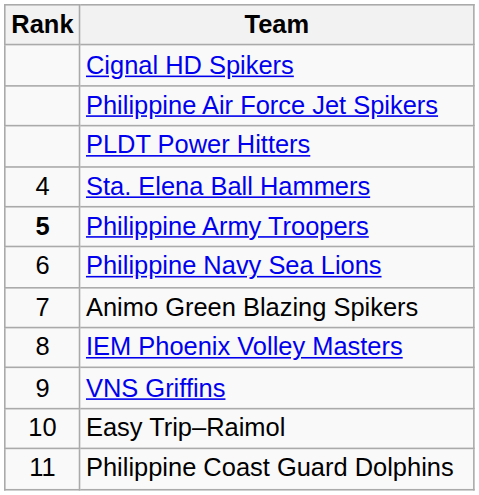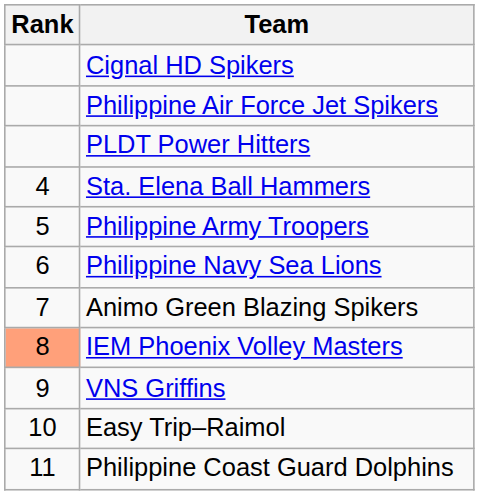(42, 226) bold -> (42, 226) normal
(42, 347) no background -> (42, 347) lightsalmon background
